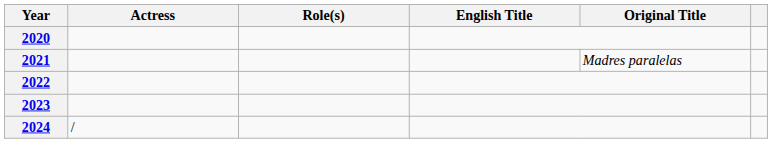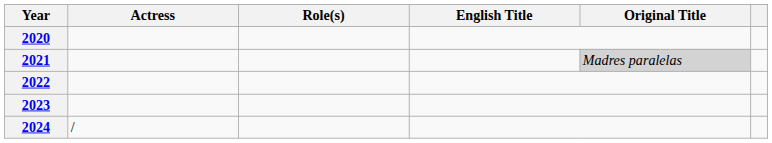(632, 60) no background -> (632, 60) lightgrey background
